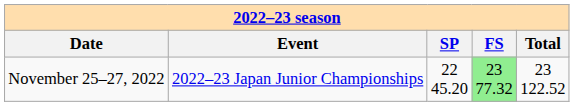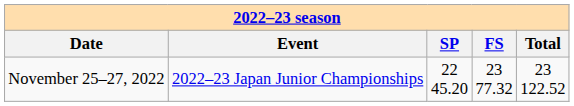(494, 79) lightgreen background -> (494, 79) no background
